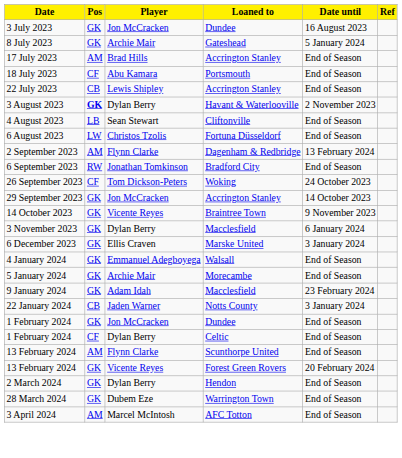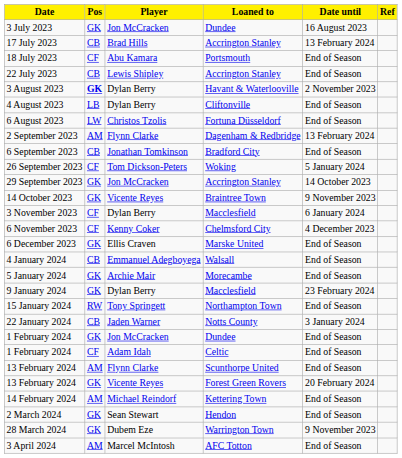- row: (29, 43)
(95, 58) AM -> (93, 43) CB
(333, 58) End of Season -> (340, 43) 13 February 2024
(133, 120) Sean Stewart -> (131, 105) Dylan Berry
(95, 167) RW -> (93, 151) CB
(338, 182) 24 October 2023 -> (335, 167) 5 January 2024
(94, 228) GK -> (93, 213) CF
+ row: (42, 228)
(335, 244) 3 January 2024 -> (333, 244) End of Season
(94, 259) GK -> (93, 259) CB
(129, 290) Adam Idah -> (131, 290) Dylan Berry
+ row: (39, 306)
(131, 337) Dylan Berry -> (129, 352) Adam Idah
+ row: (41, 399)
(131, 383) Dylan Berry -> (133, 414) Sean Stewart
(333, 399) End of Season -> (340, 430) 9 November 2023
